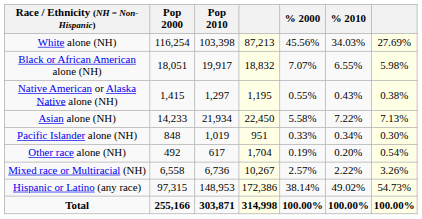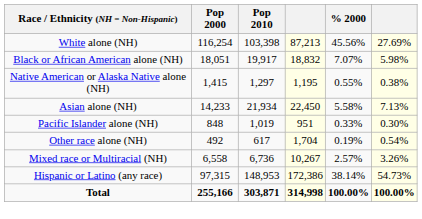- column: (348, 19)
